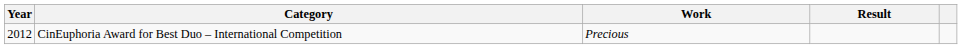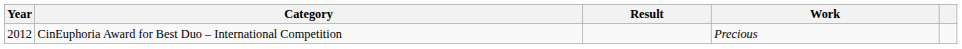columns swapped: (696, 14) <-> (874, 14)
